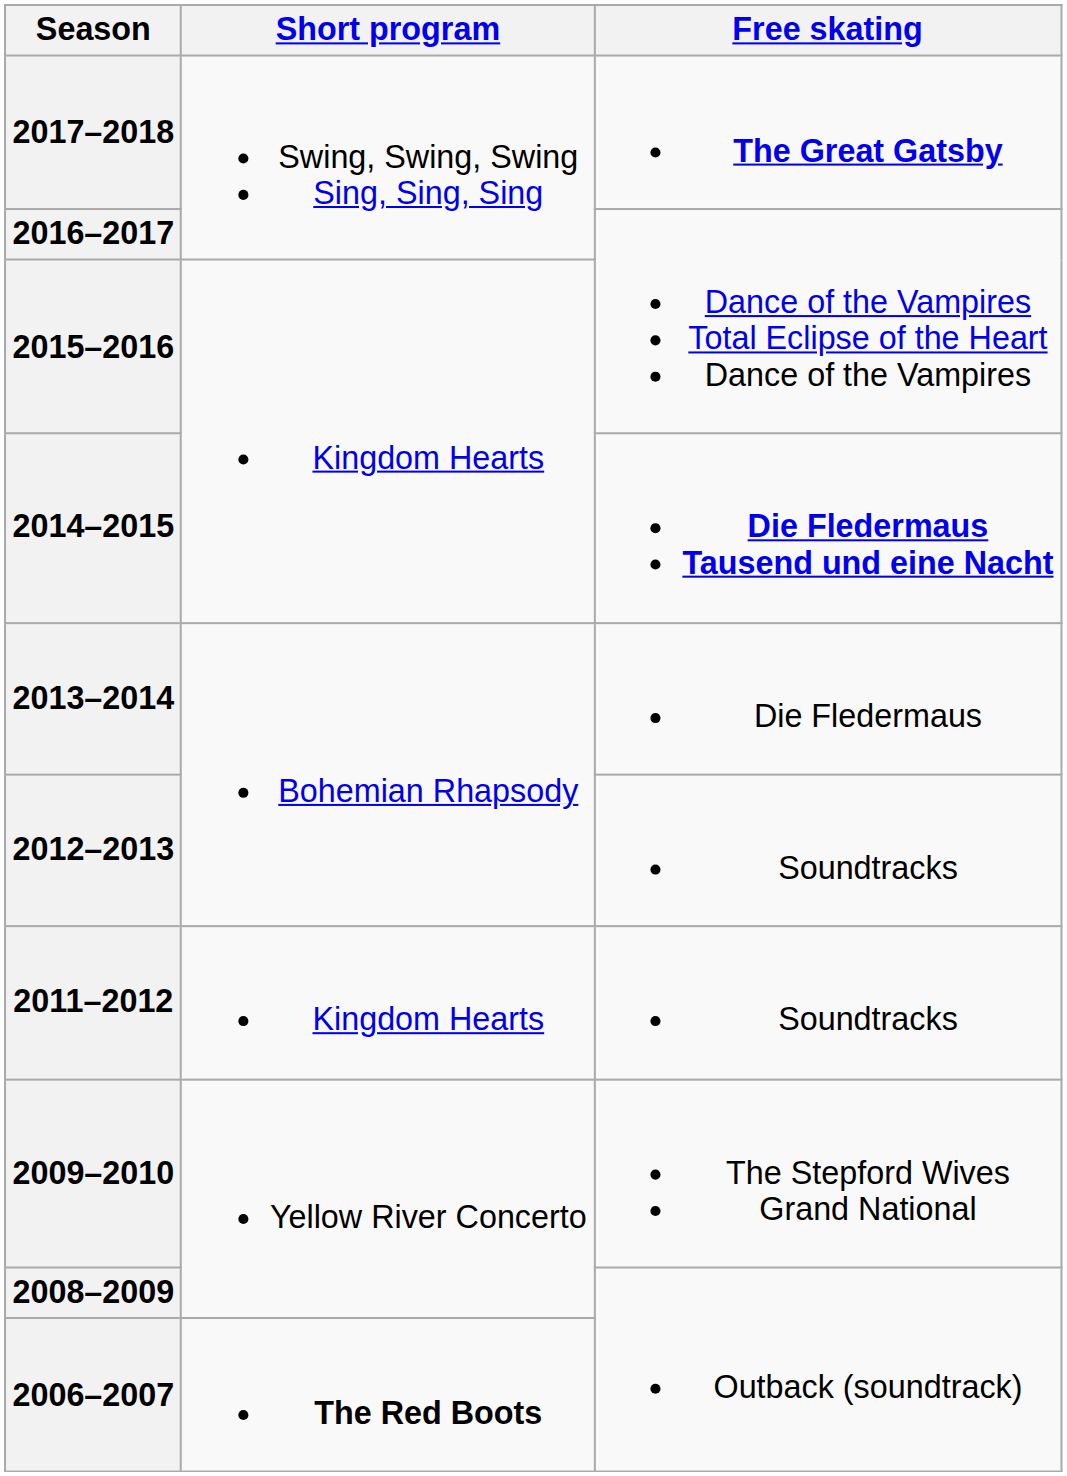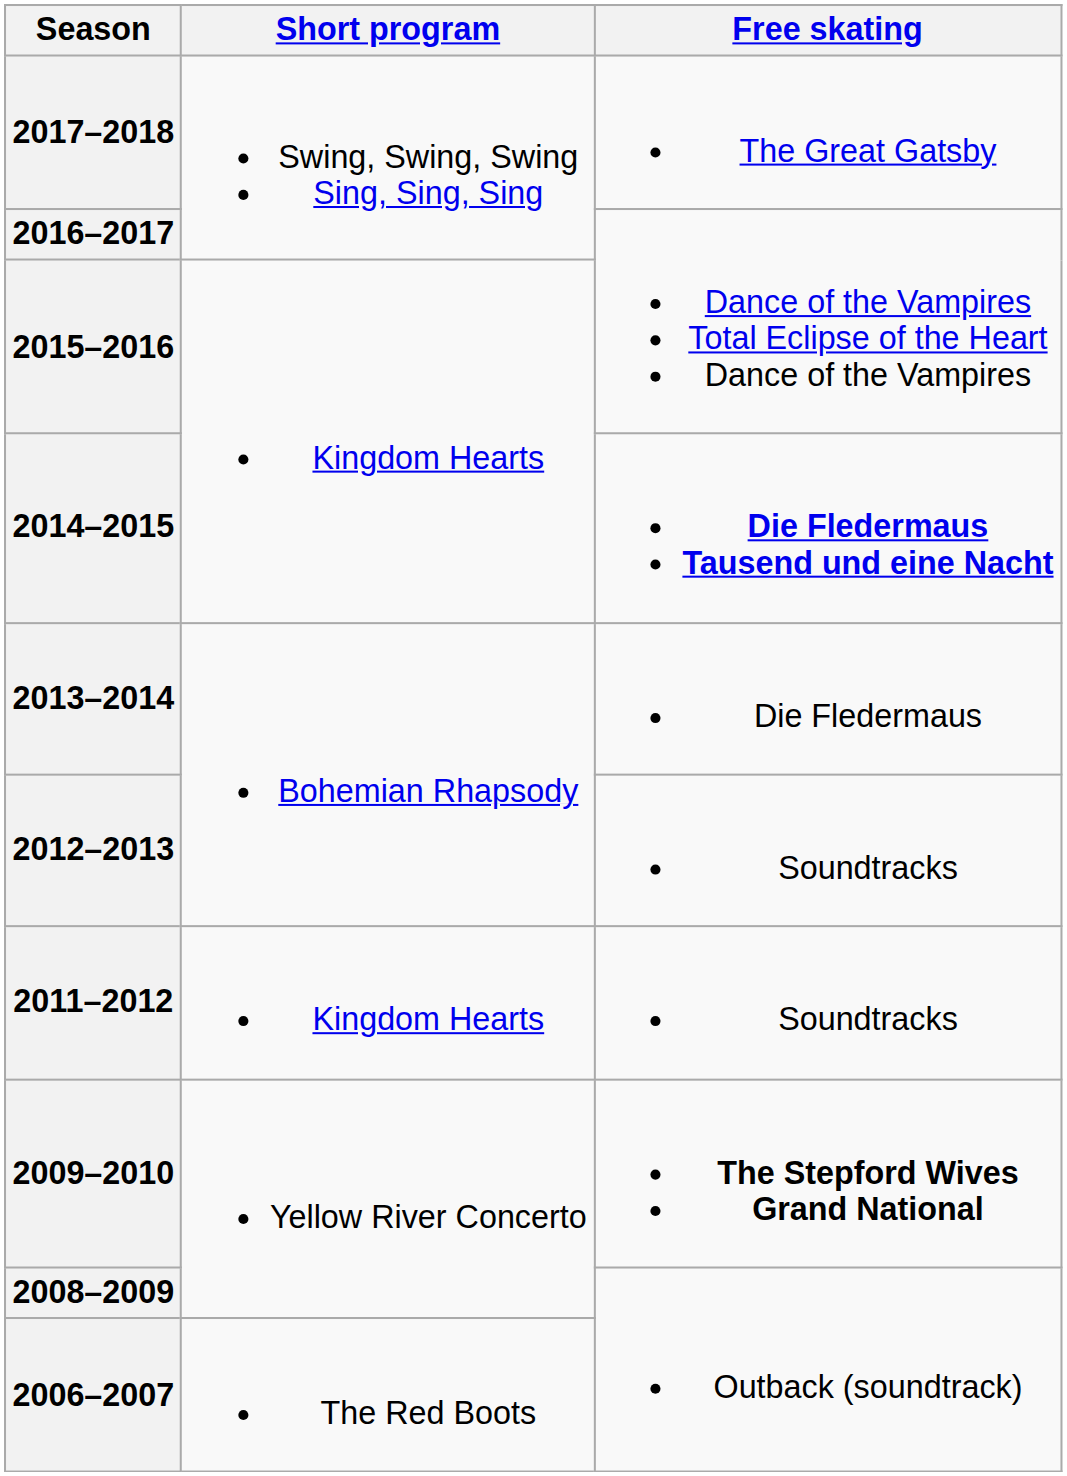(828, 151) bold -> (828, 151) normal
(828, 1191) normal -> (828, 1191) bold
(388, 1413) bold -> (388, 1413) normal
